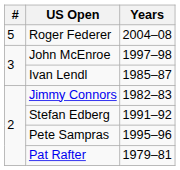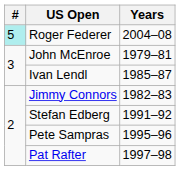(11, 35) no background -> (11, 35) paleturquoise background
(147, 55) 1997–98 -> (147, 55) 1979–81
(147, 155) 1979–81 -> (147, 155) 1997–98
